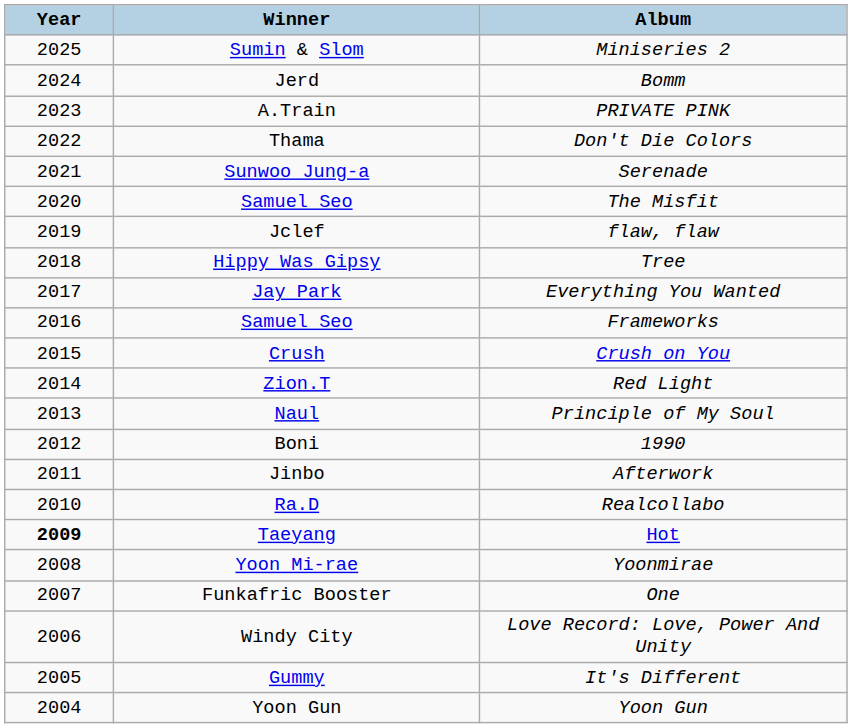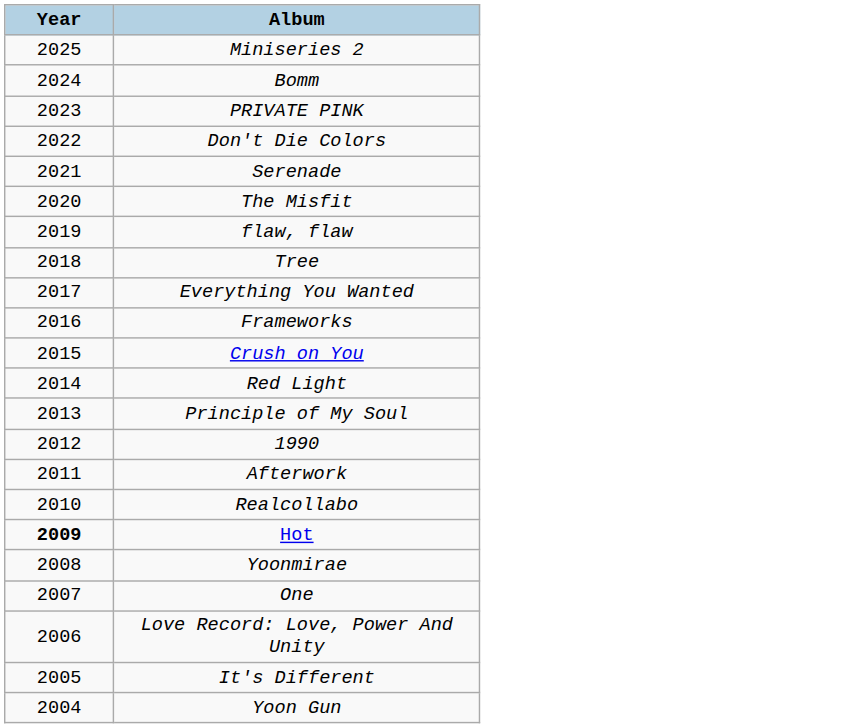- column: (297, 20)
